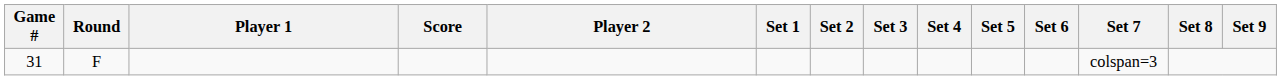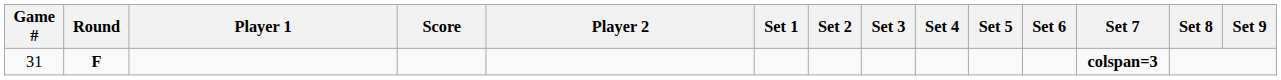(97, 61) normal -> (97, 61) bold
(1124, 61) normal -> (1123, 61) bold
